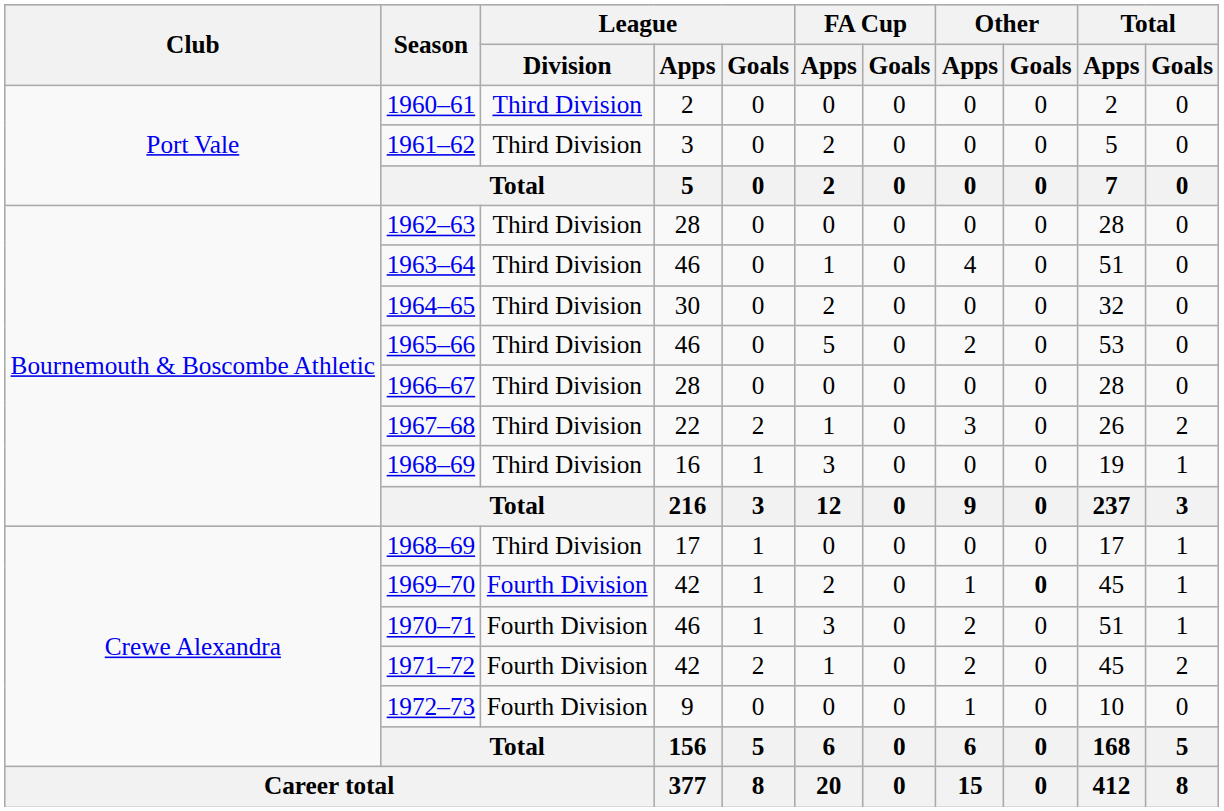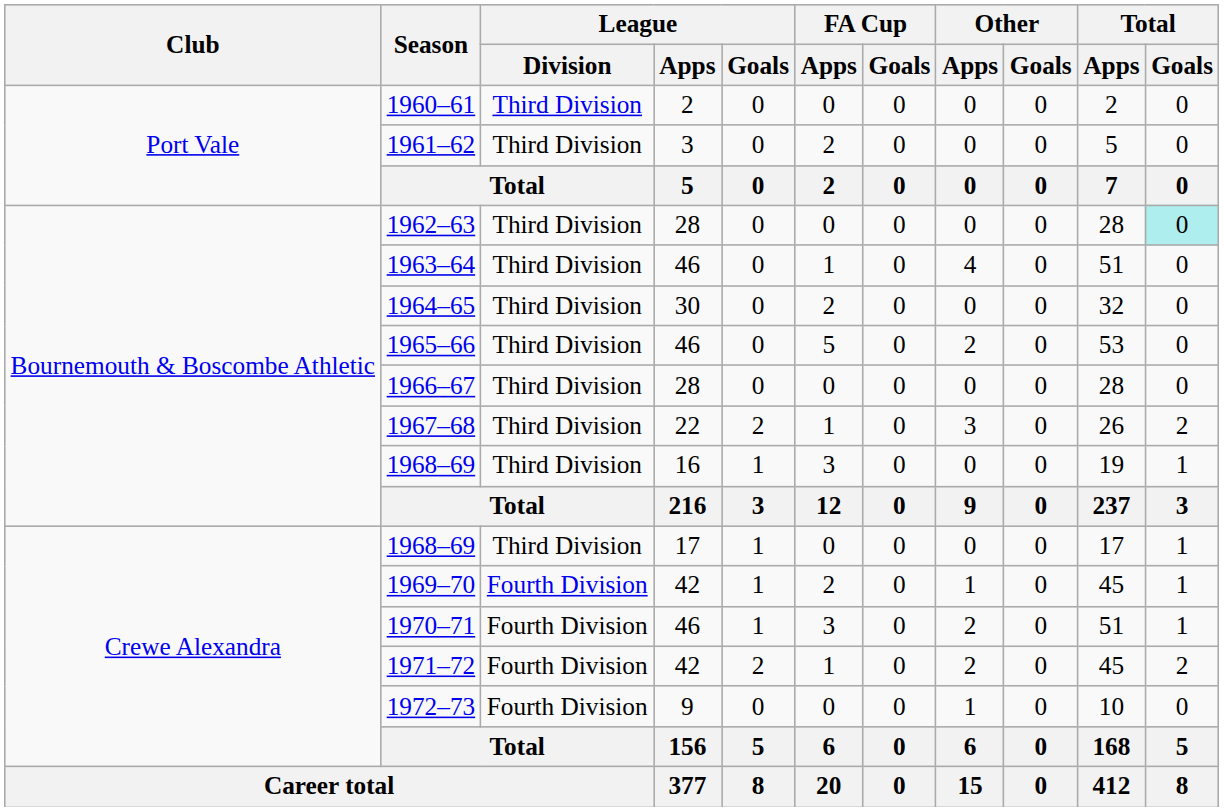(1182, 225) no background -> (1182, 225) paleturquoise background
(1041, 585) bold -> (1041, 585) normal
